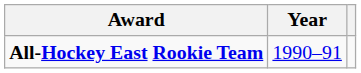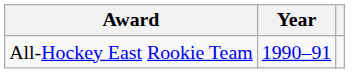(136, 51) bold -> (131, 51) normal
